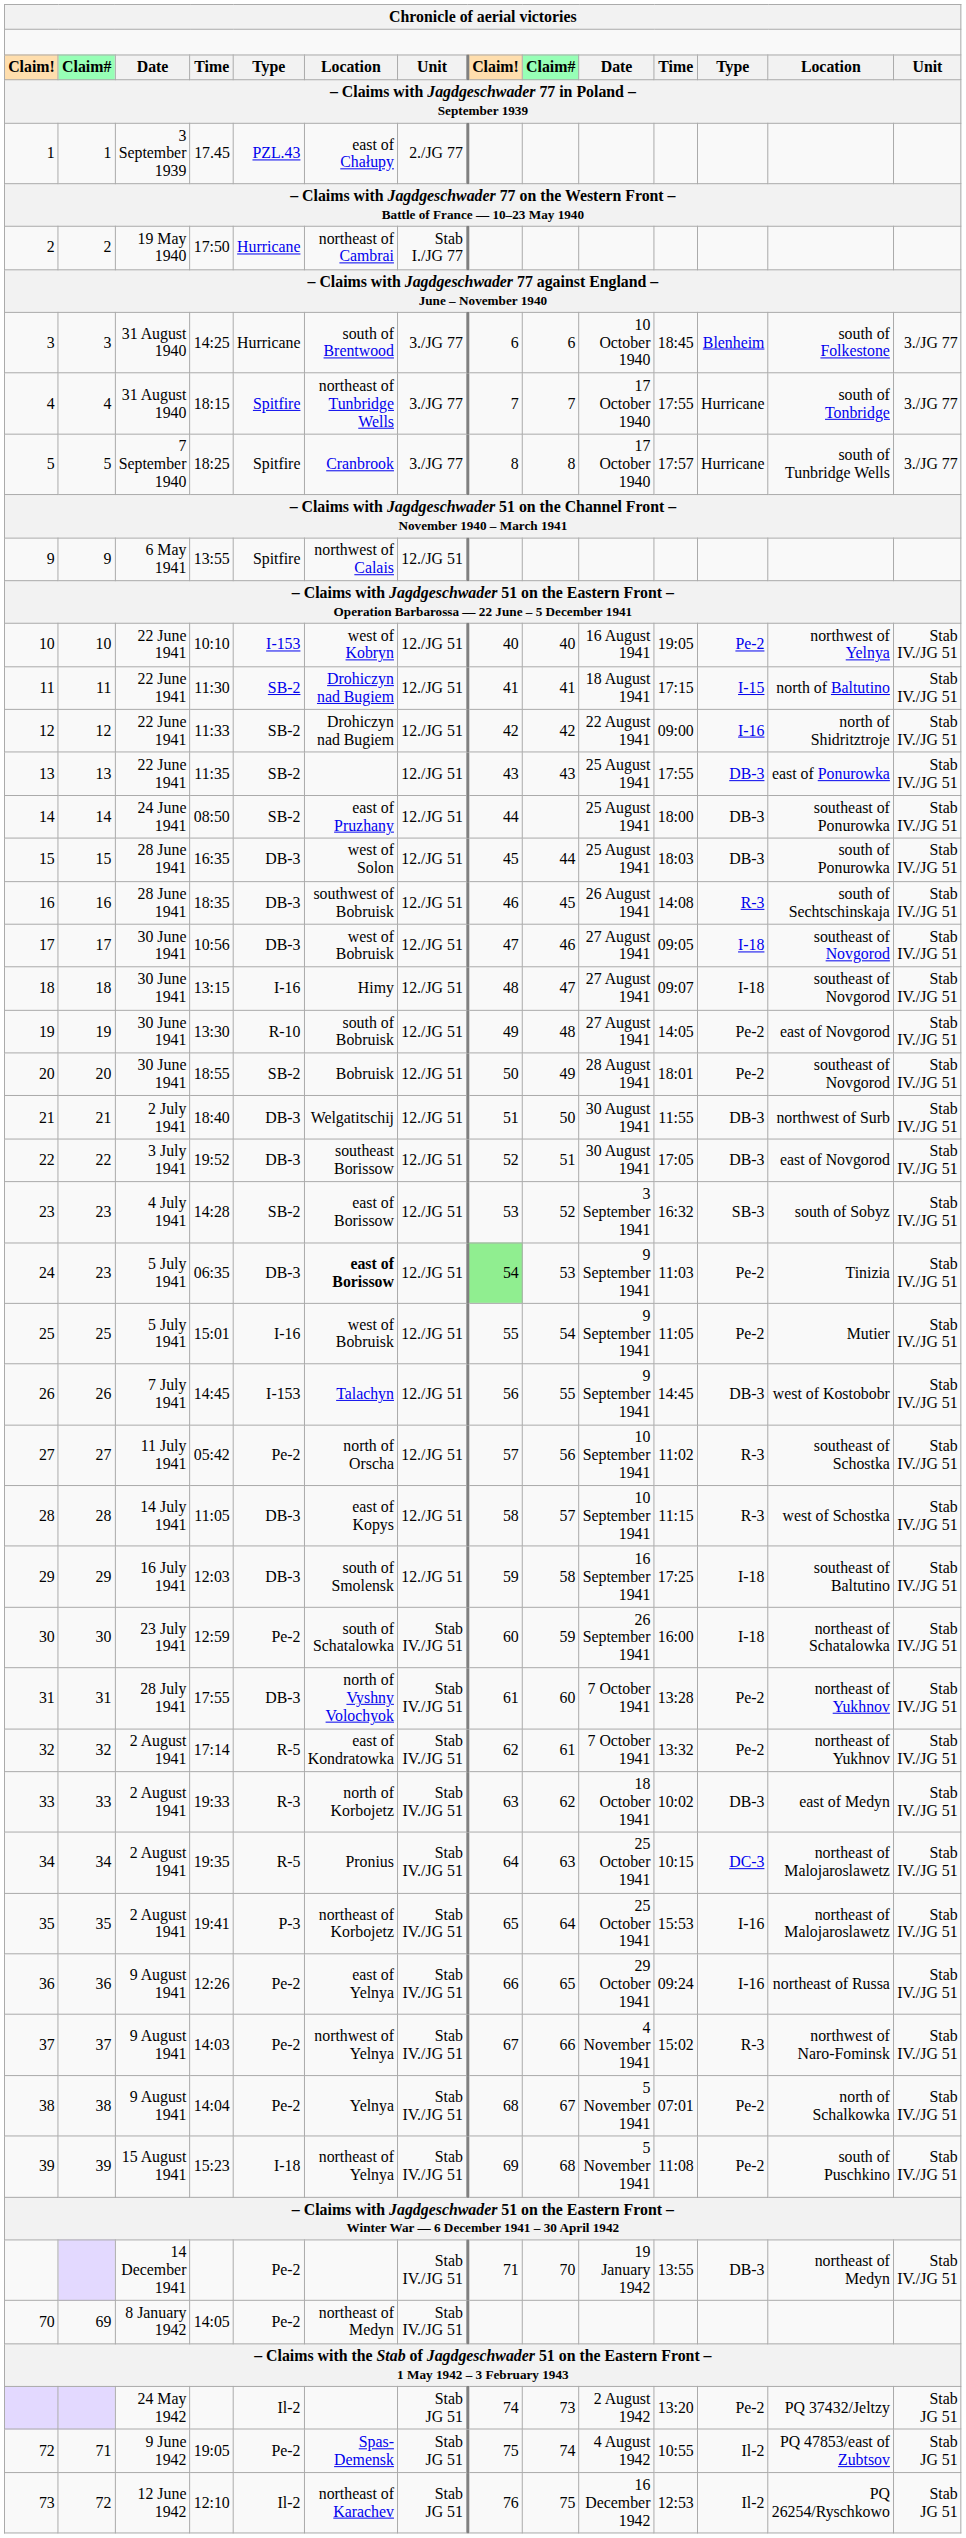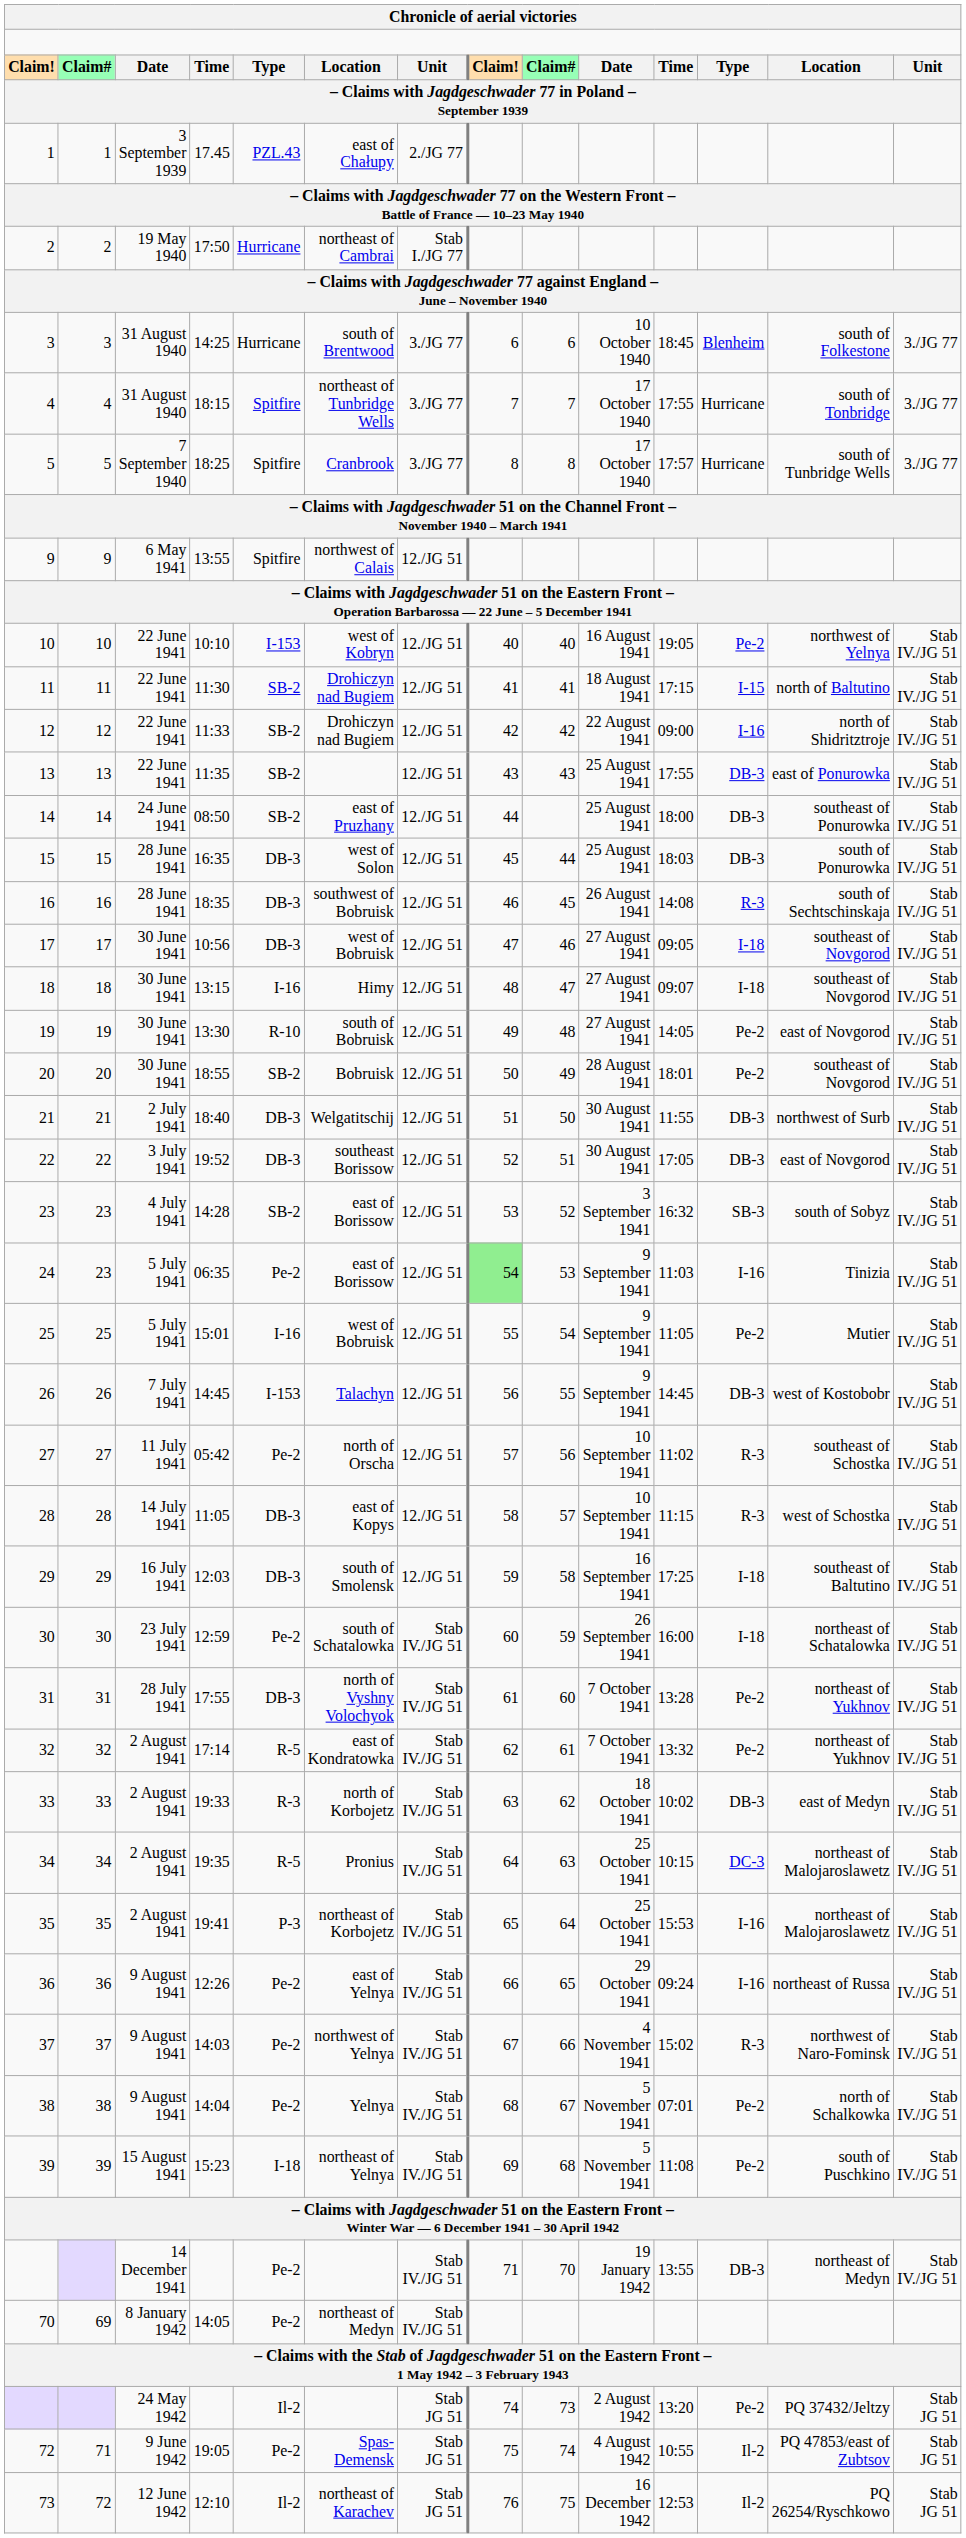(283, 1272) DB-3 -> (286, 1272) Pe-2
(363, 1272) bold -> (364, 1272) normal
(750, 1272) Pe-2 -> (751, 1272) I-16
